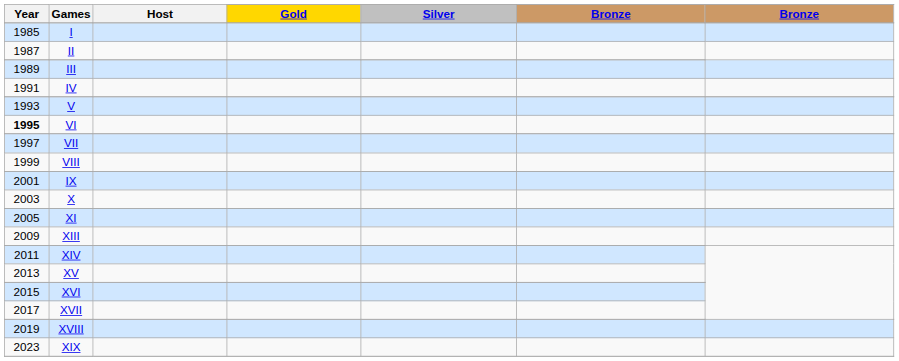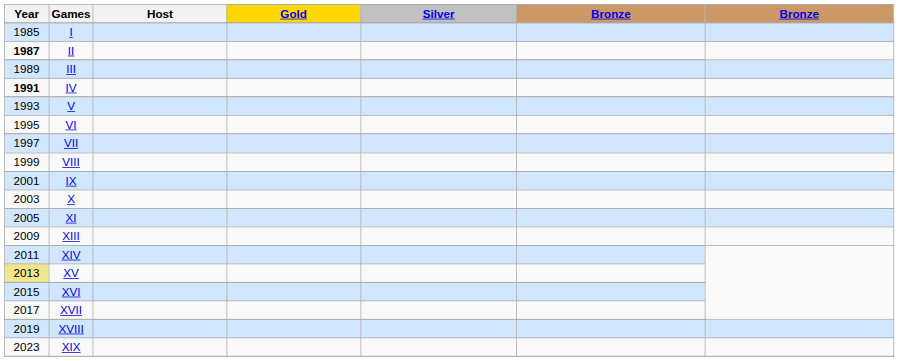(27, 51) normal -> (27, 51) bold
(27, 88) normal -> (27, 88) bold
(27, 125) bold -> (27, 125) normal
(27, 273) no background -> (27, 273) khaki background
